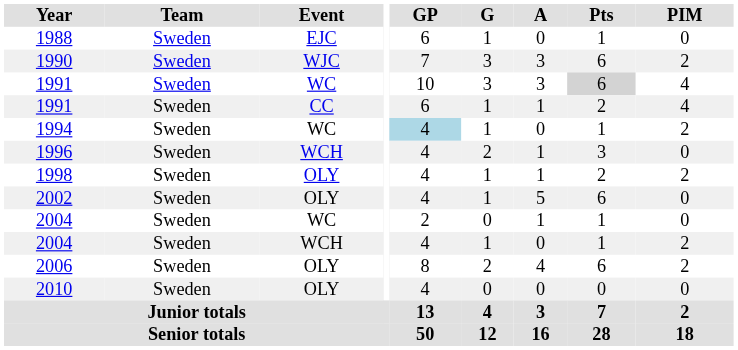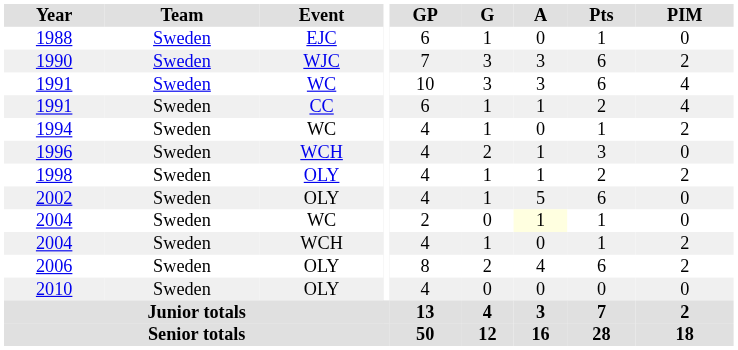(601, 83) lightgrey background -> (601, 83) no background
(425, 129) lightblue background -> (425, 129) no background
(541, 220) no background -> (541, 220) lightyellow background
